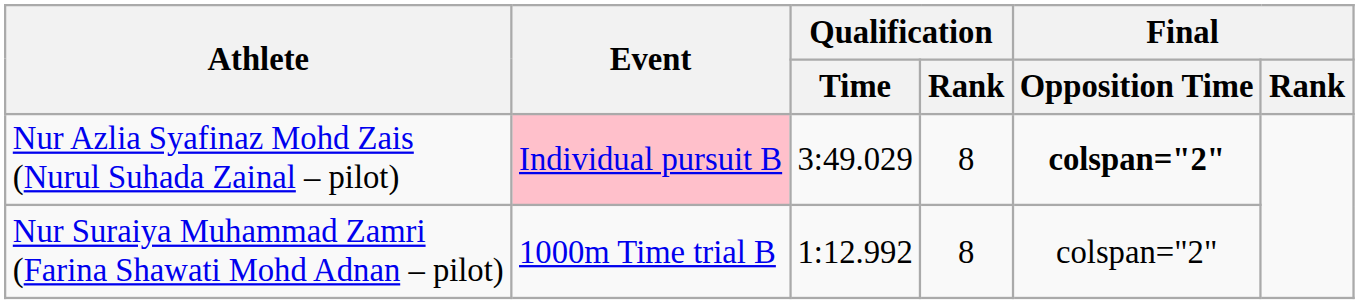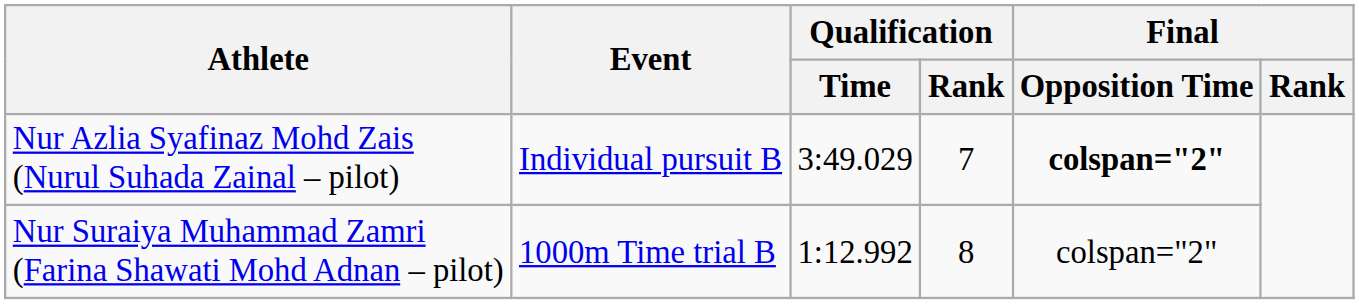(651, 158) pink background -> (651, 158) no background
(966, 158) 8 -> (966, 158) 7
